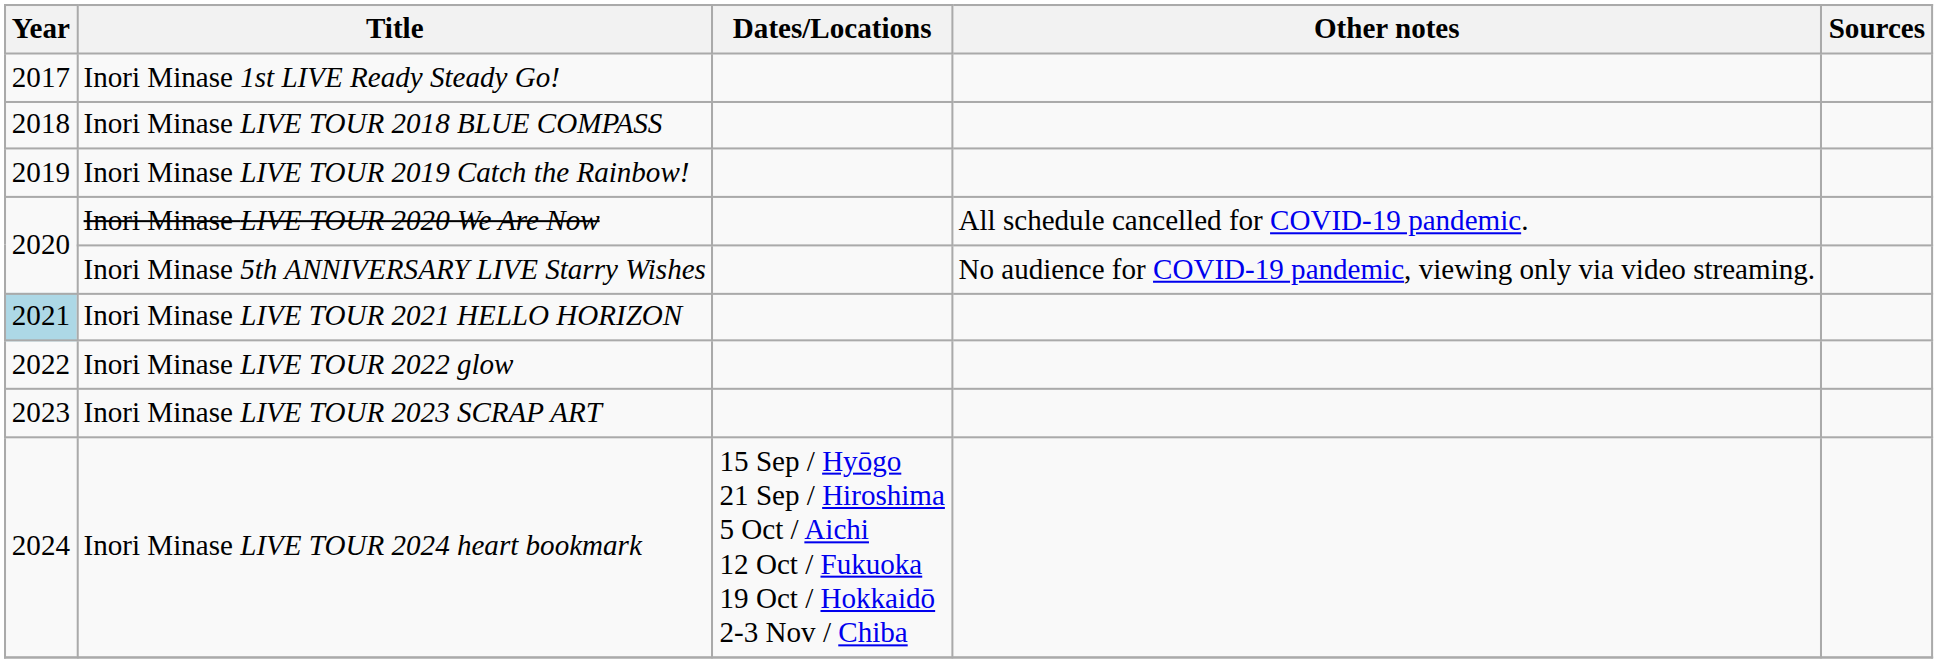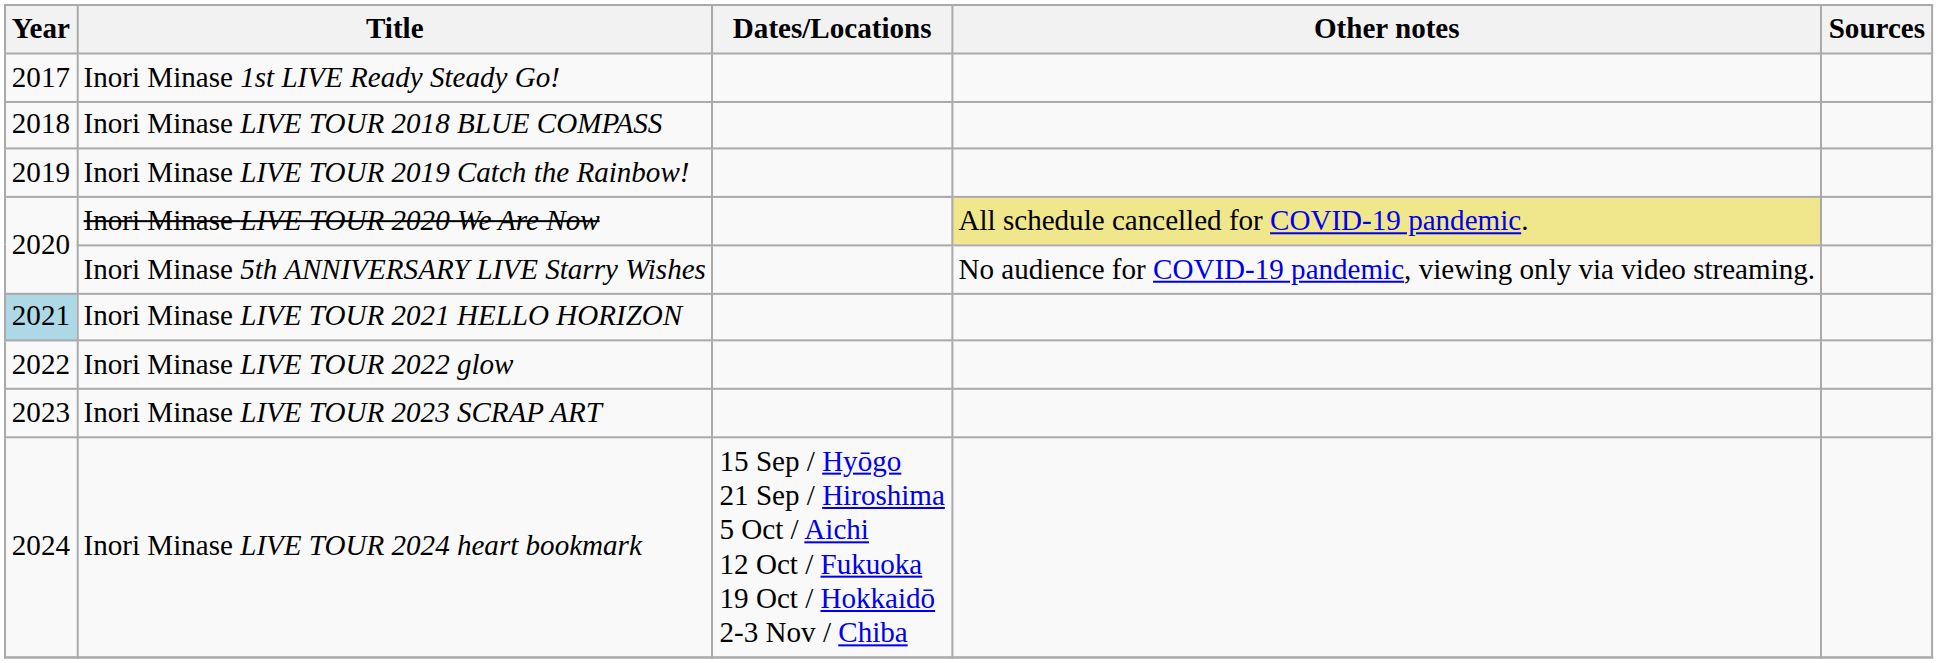(1243, 220) no background -> (1243, 220) khaki background
